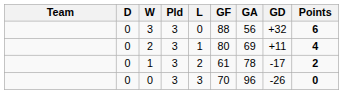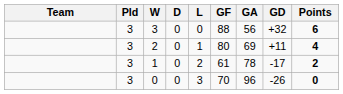columns swapped: (175, 13) <-> (128, 13)
